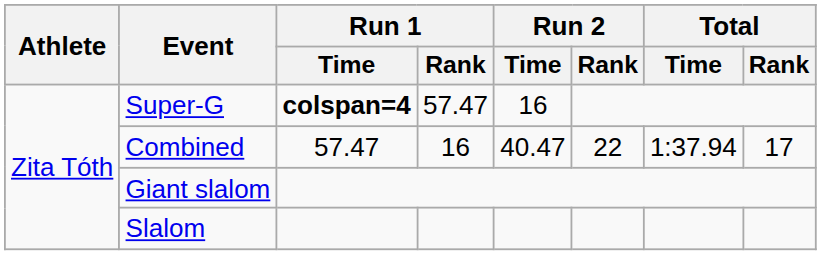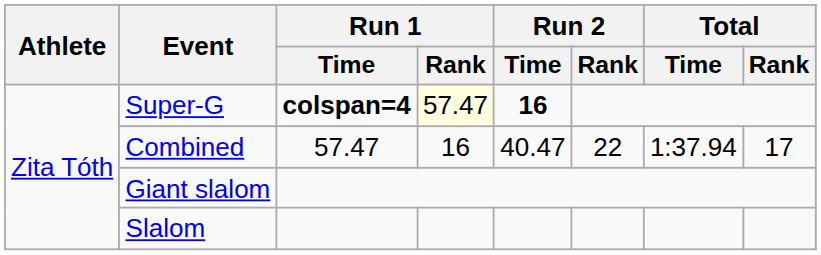(455, 106) no background -> (455, 106) lightyellow background
(533, 106) normal -> (533, 106) bold
